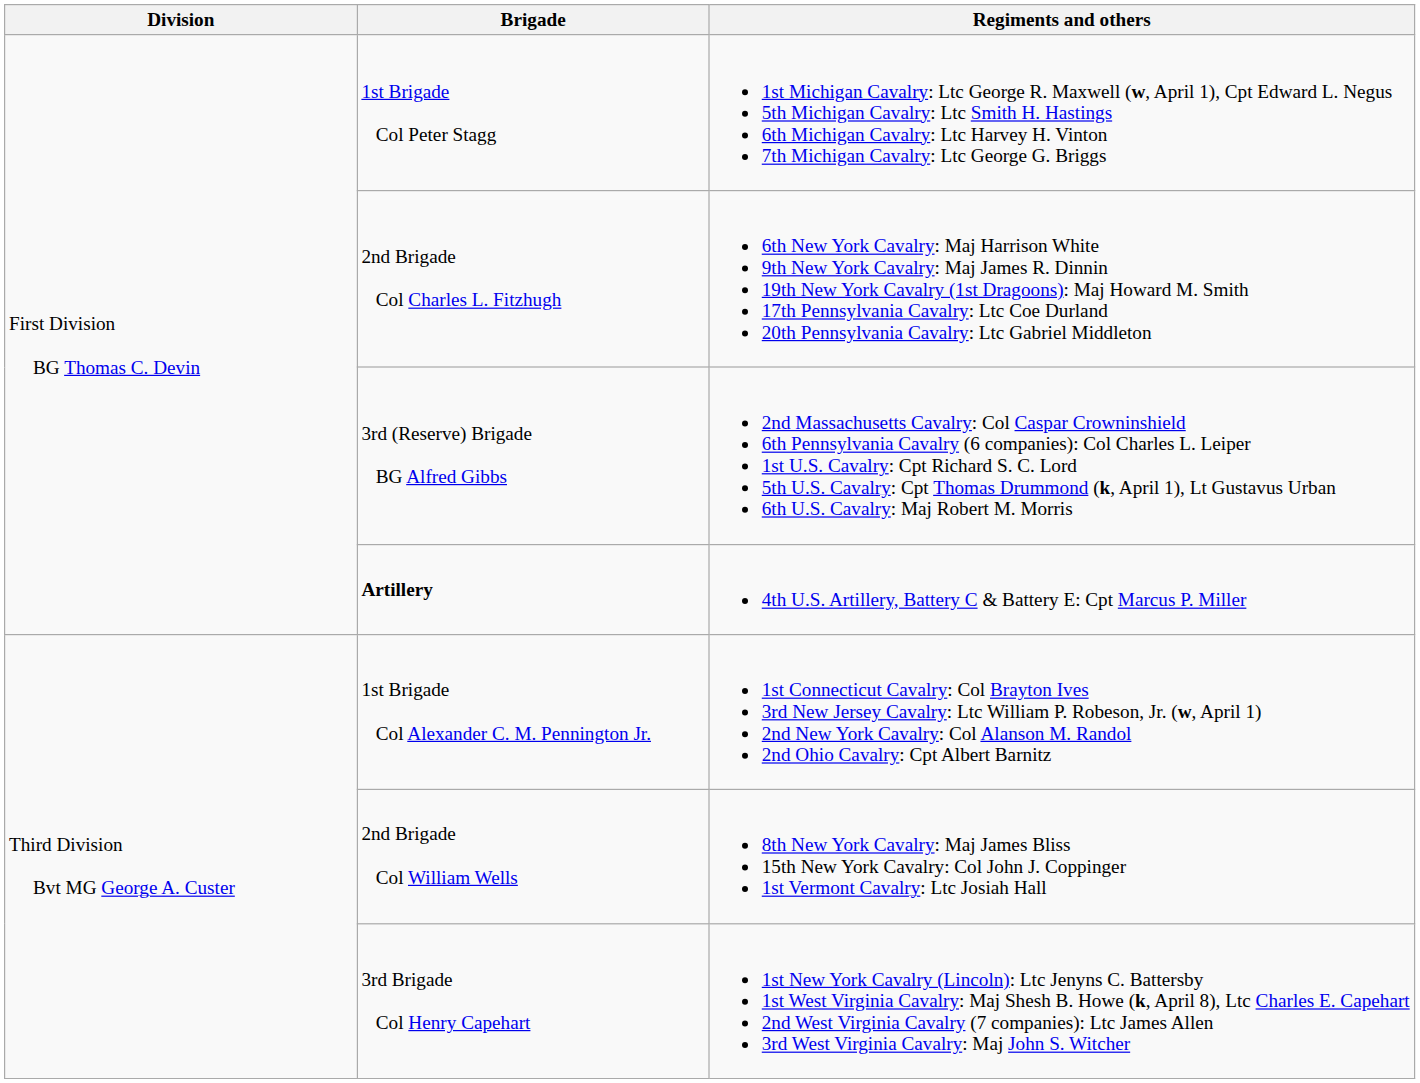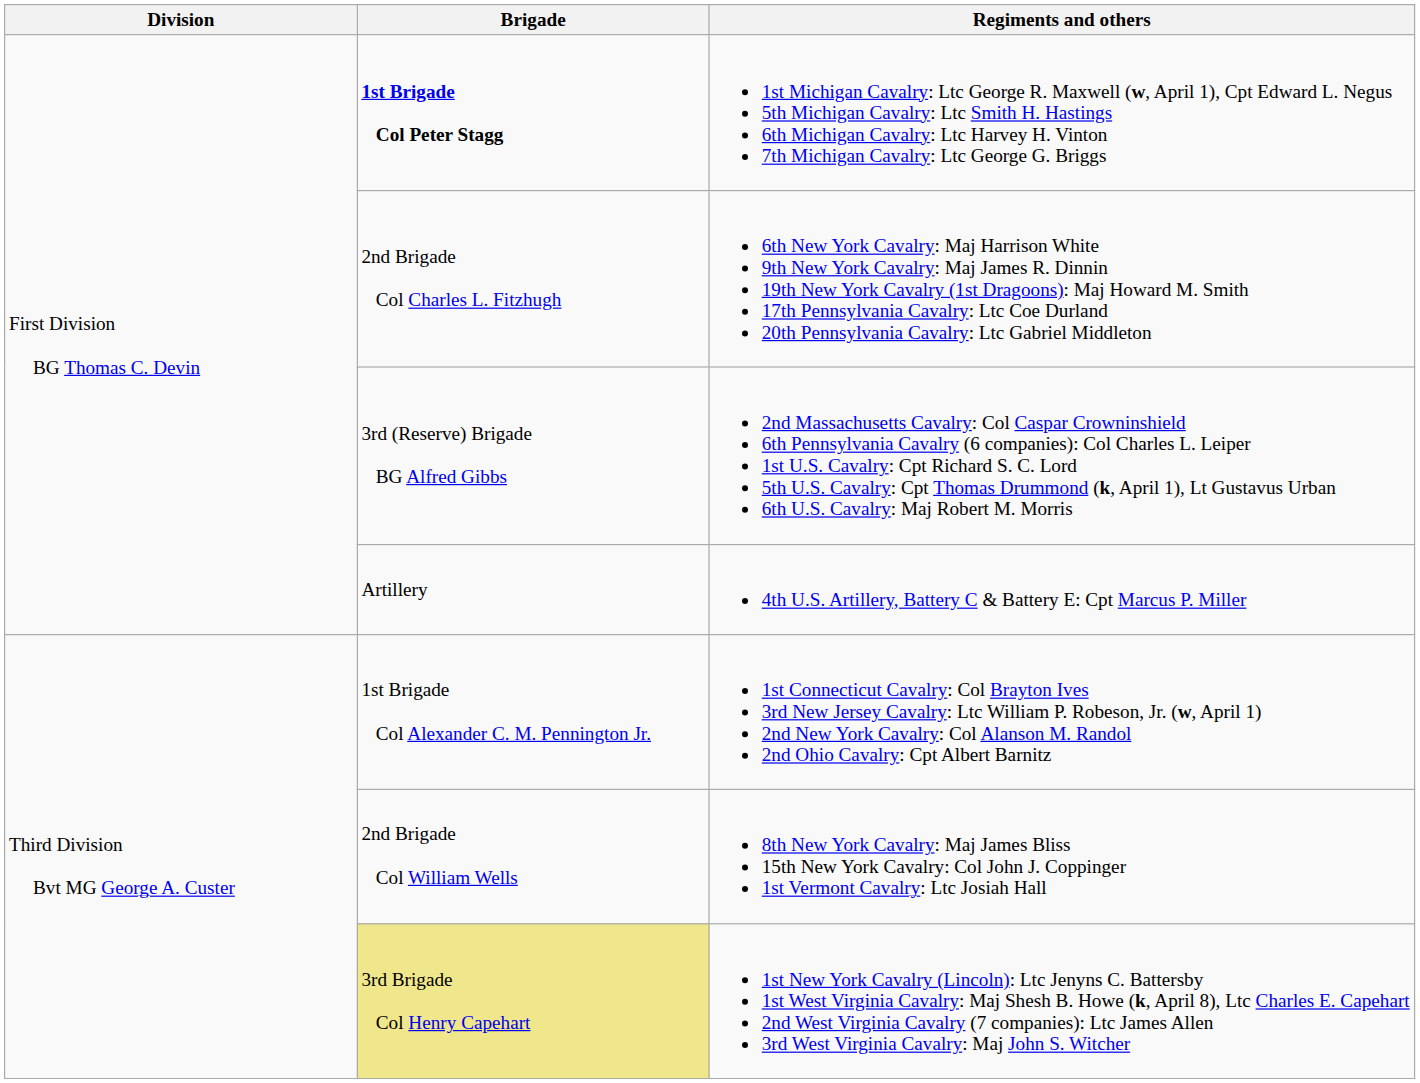(429, 112) normal -> (432, 112) bold
(397, 589) bold -> (394, 589) normal
(446, 1000) no background -> (446, 1000) khaki background
